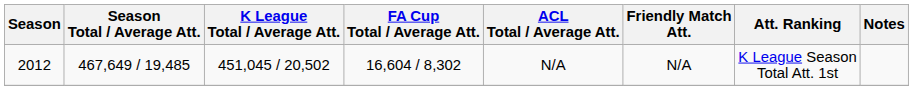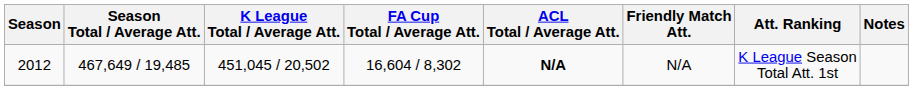(553, 65) normal -> (553, 65) bold
